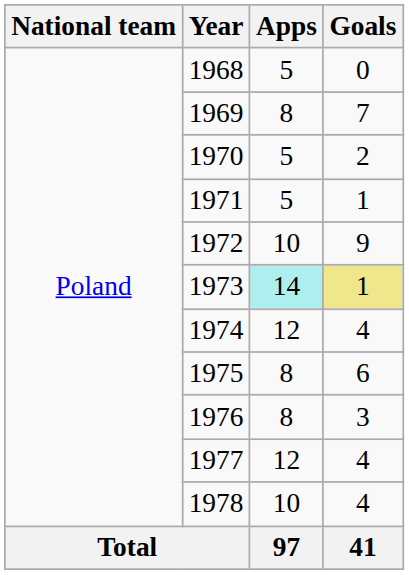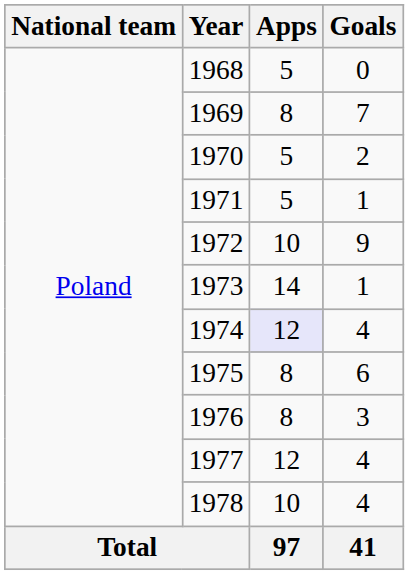(286, 286) paleturquoise background -> (286, 286) no background
(363, 286) khaki background -> (363, 286) no background
(286, 329) no background -> (286, 329) lavender background
